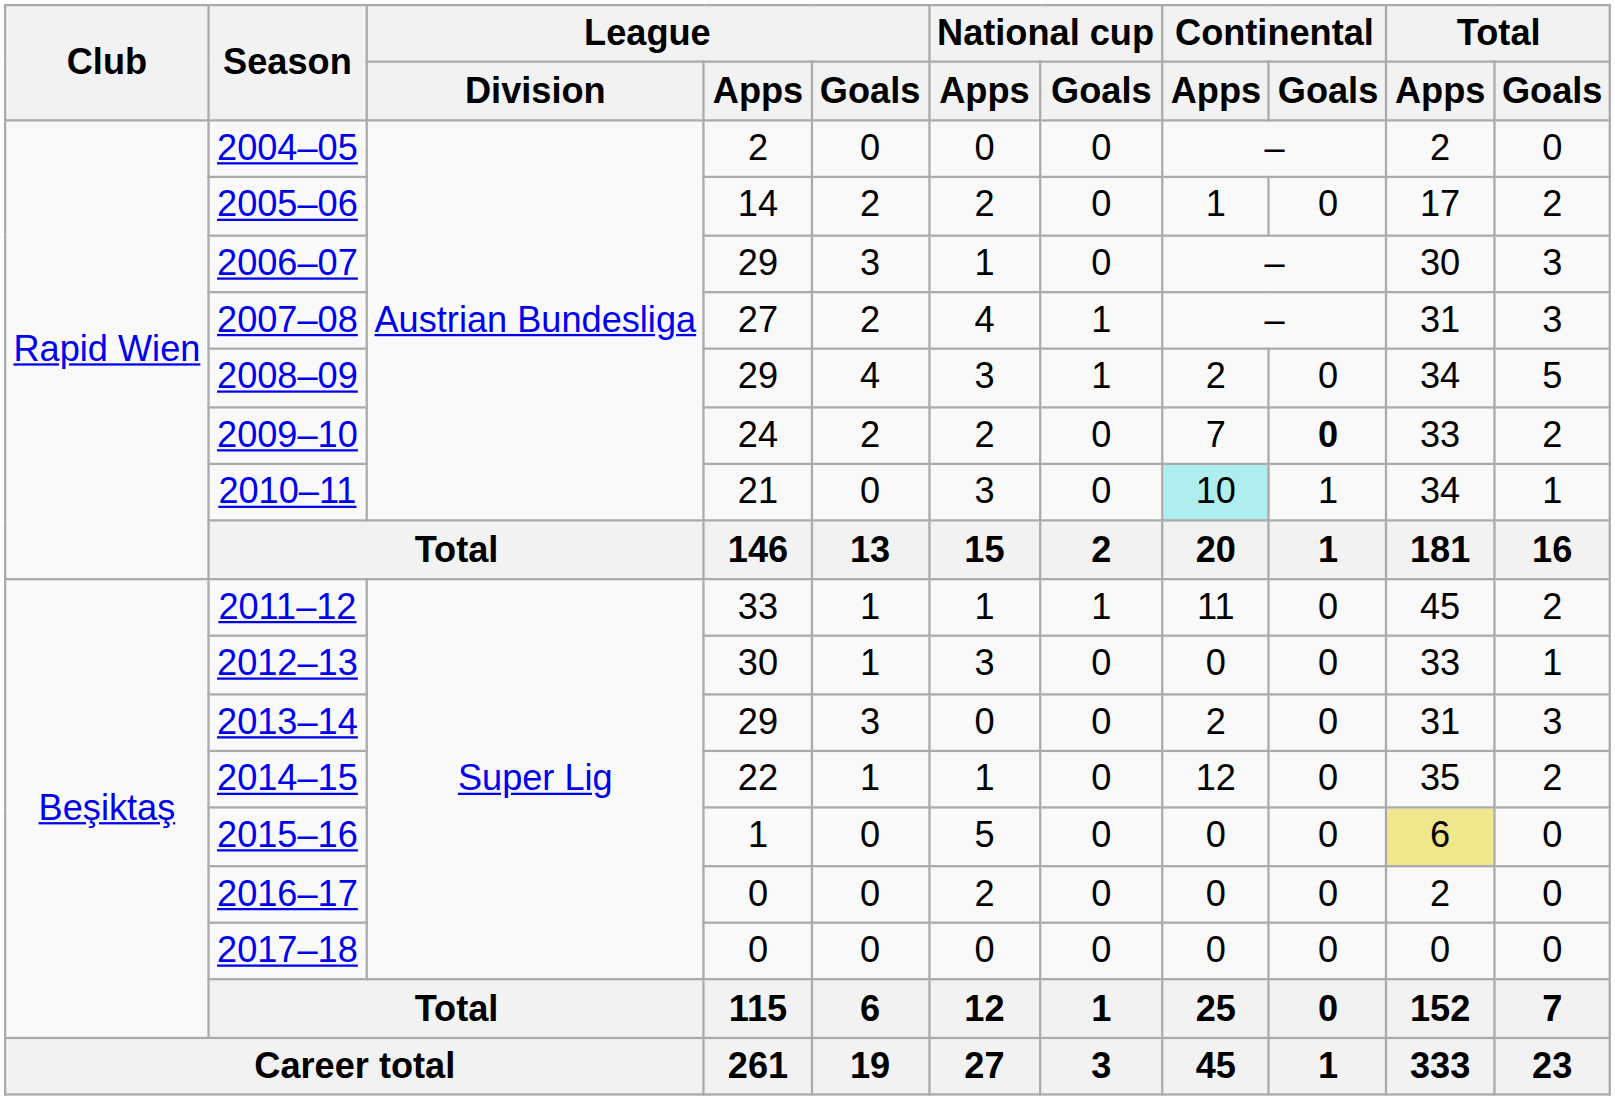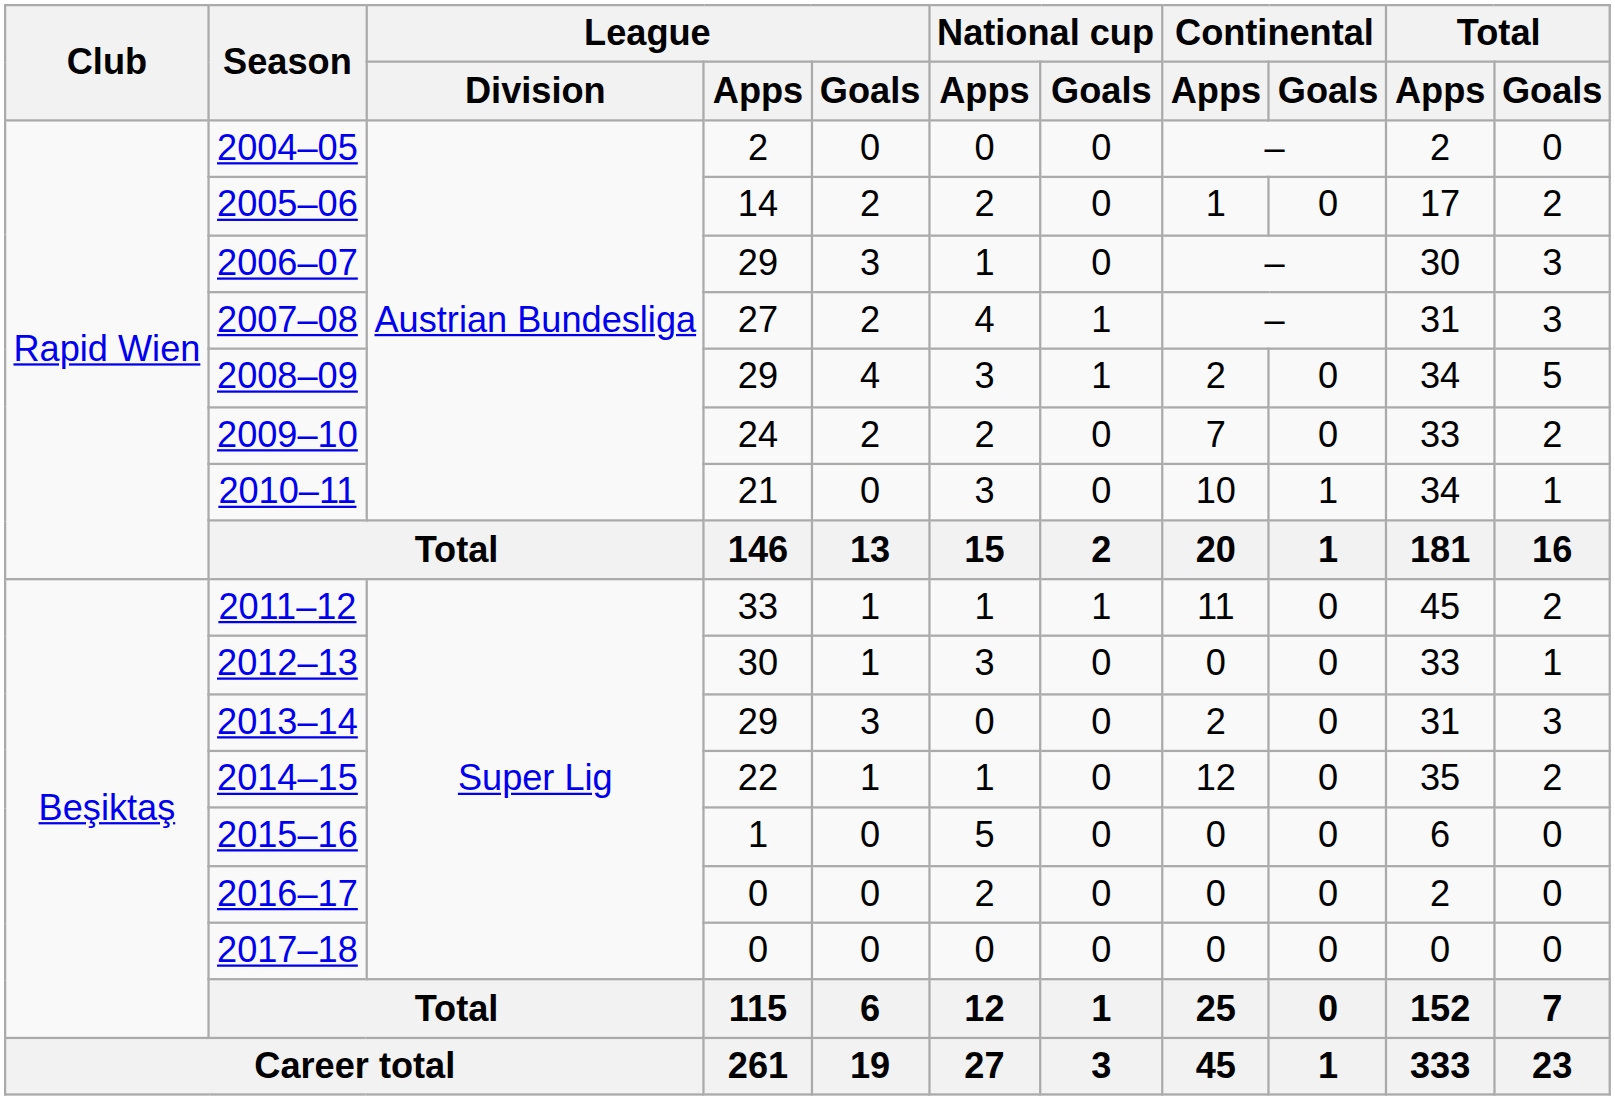(1328, 434) bold -> (1328, 434) normal
(1216, 491) paleturquoise background -> (1216, 491) no background
(1440, 836) khaki background -> (1440, 836) no background
